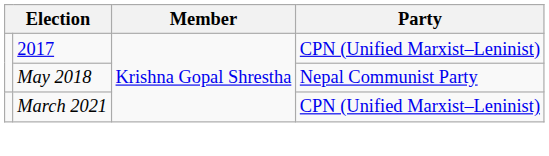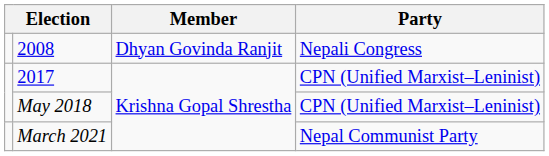+ row: (36, 48)
(389, 77) Nepal Communist Party -> (420, 106) CPN (Unified Marxist–Leninist)
(420, 106) CPN (Unified Marxist–Leninist) -> (389, 135) Nepal Communist Party
